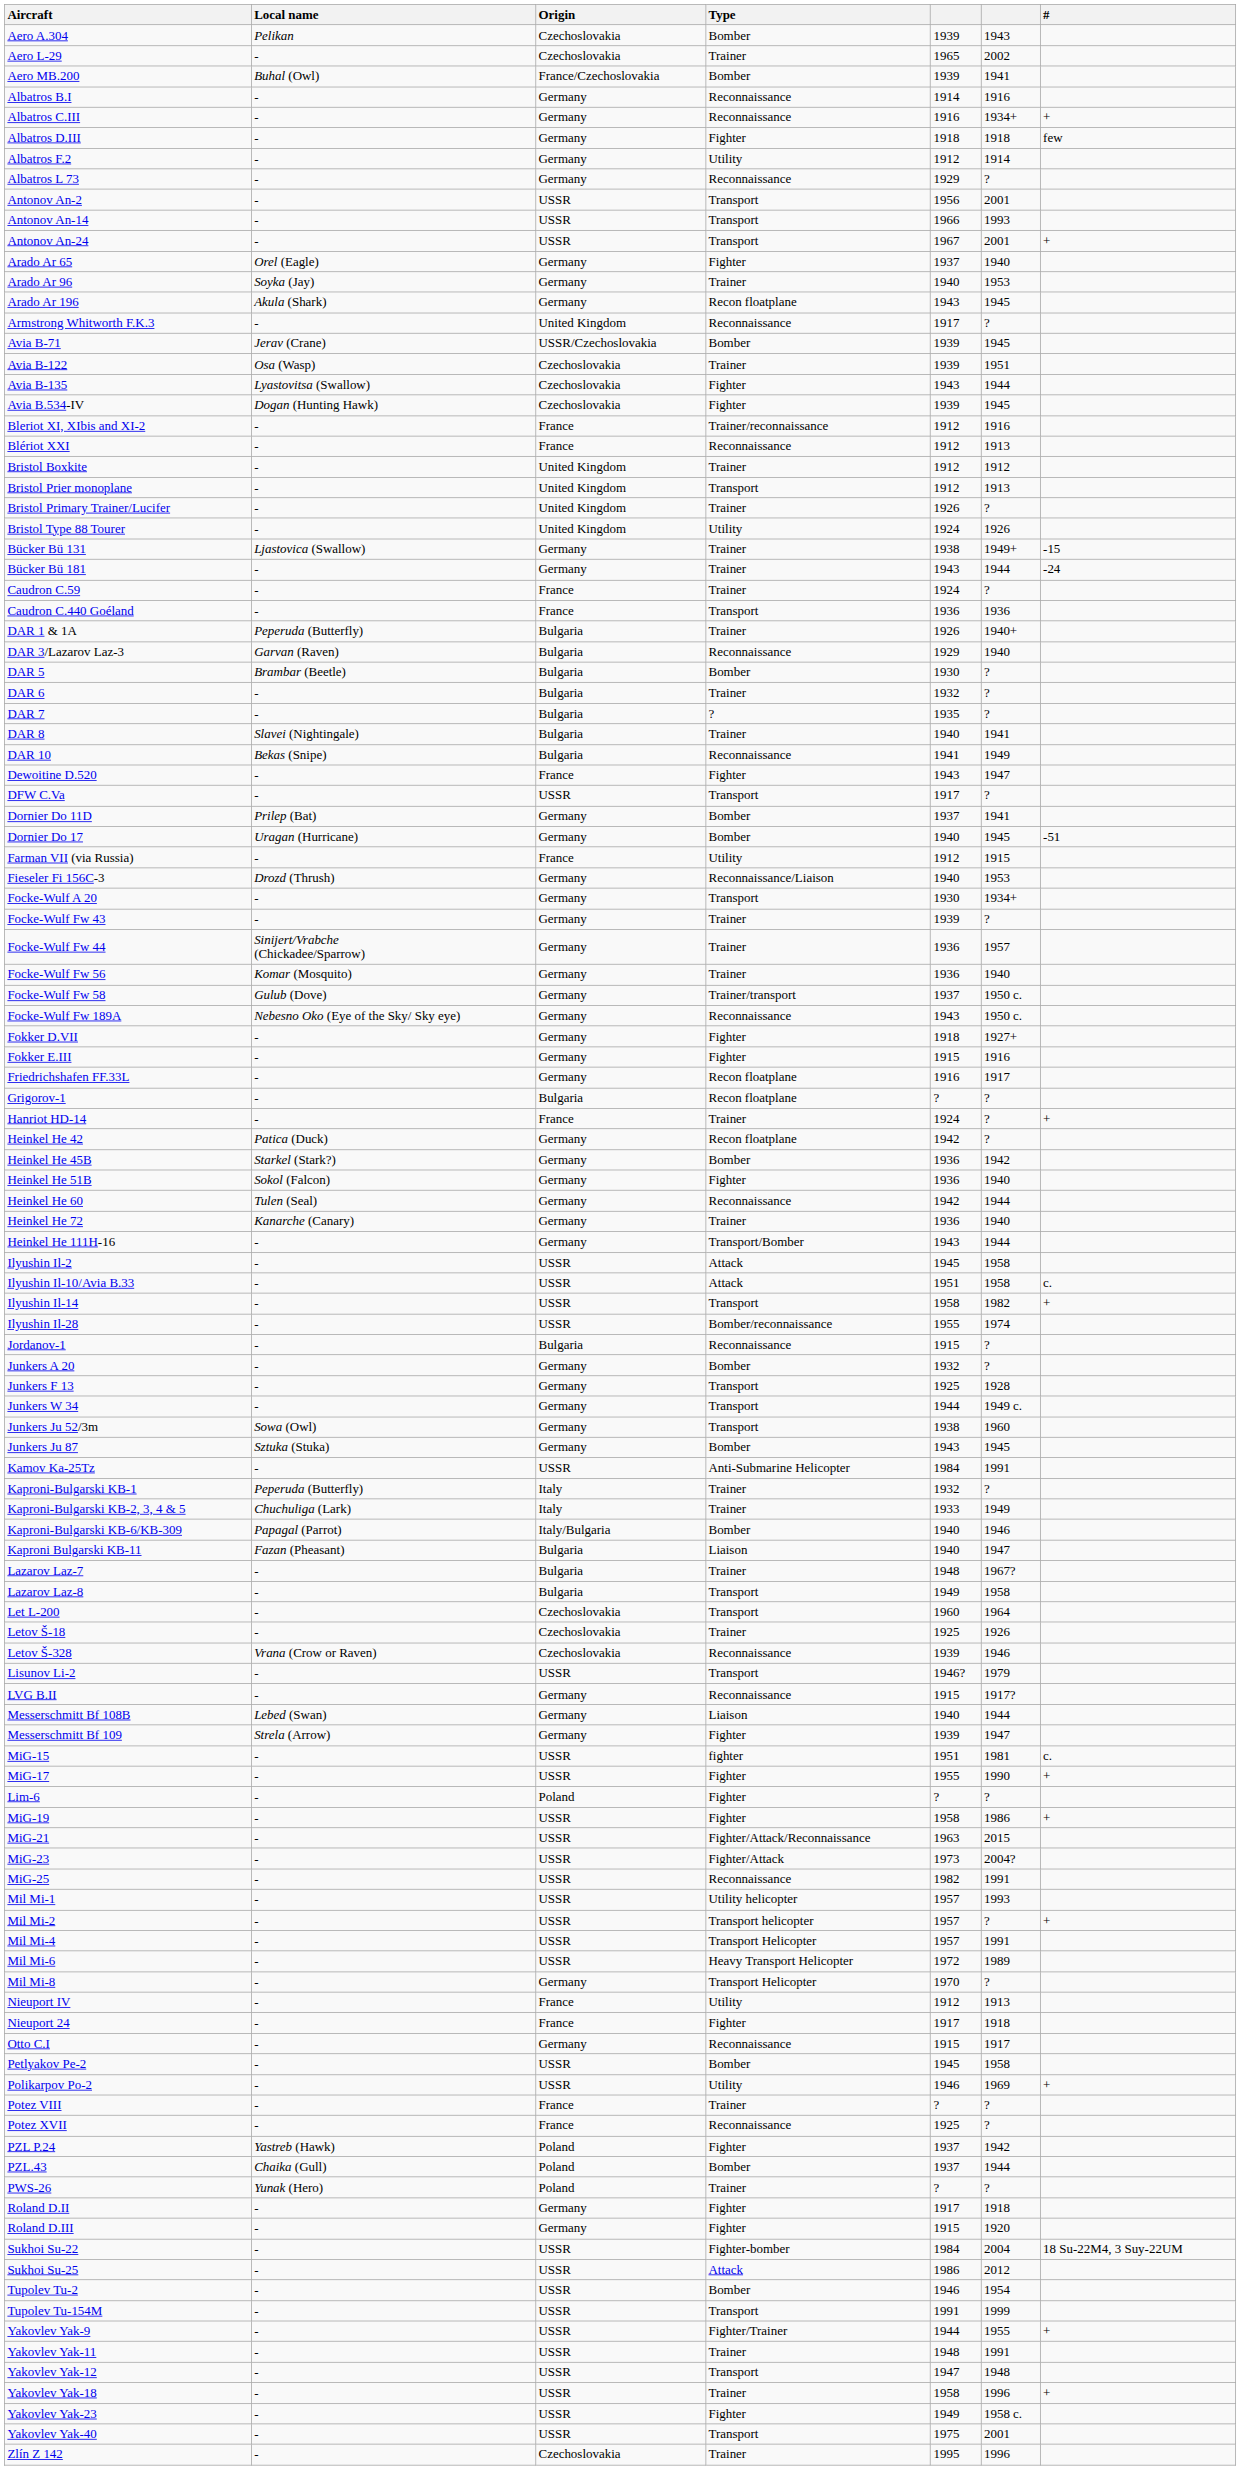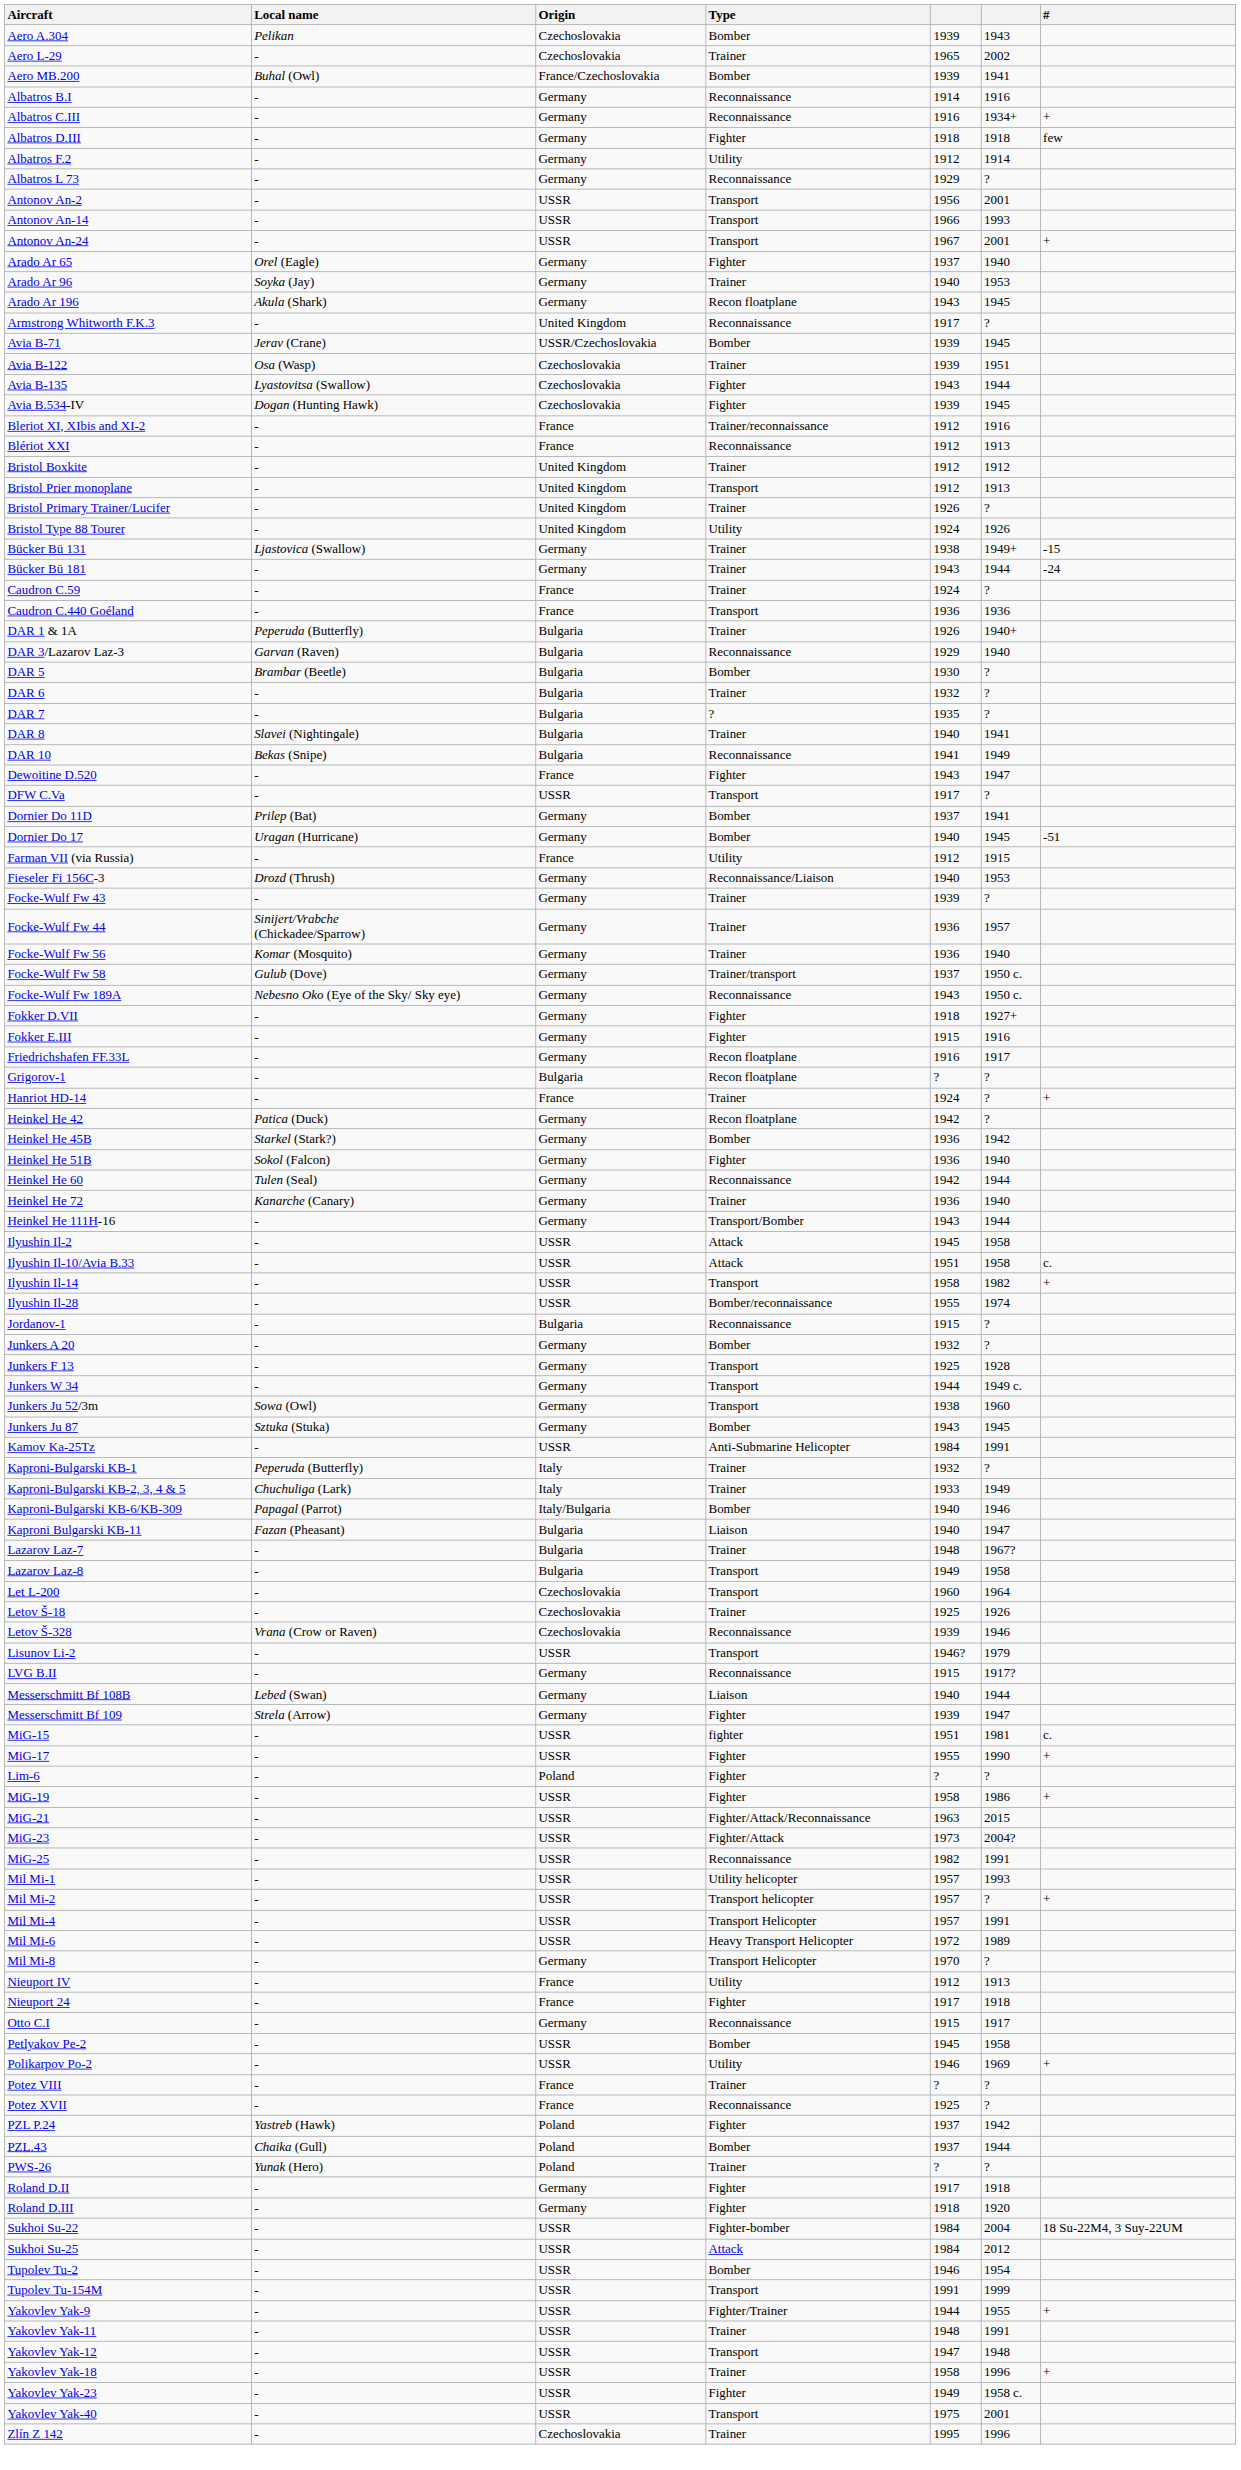- row: (52, 898)
(946, 2228) 1915 -> (946, 2208) 1918
(946, 2269) 1986 -> (946, 2249) 1984
